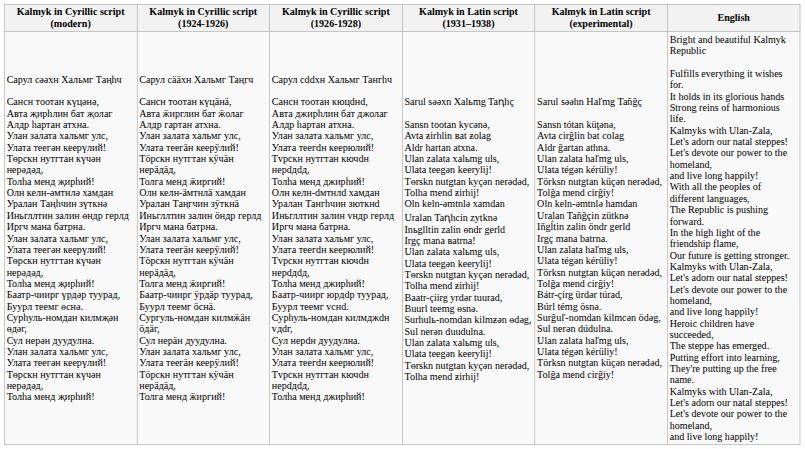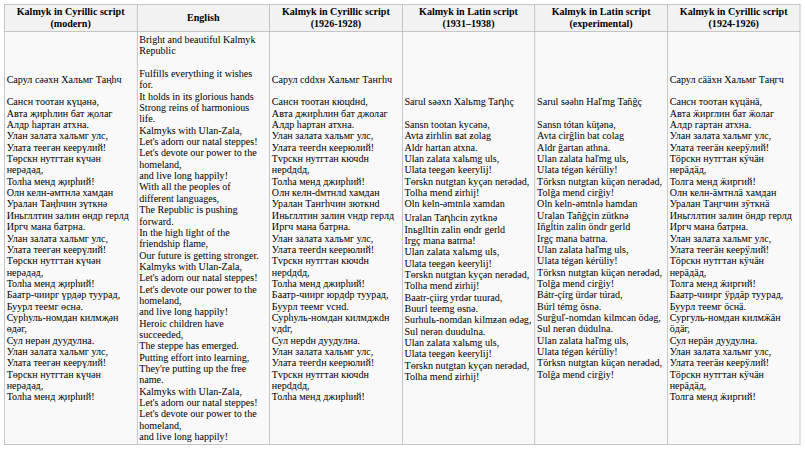columns swapped: (203, 18) <-> (734, 18)
